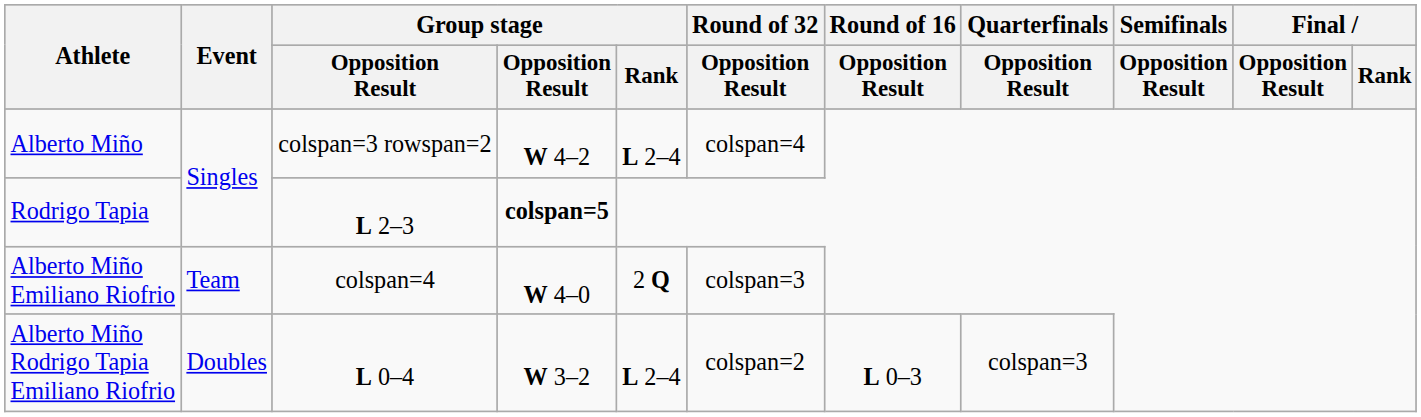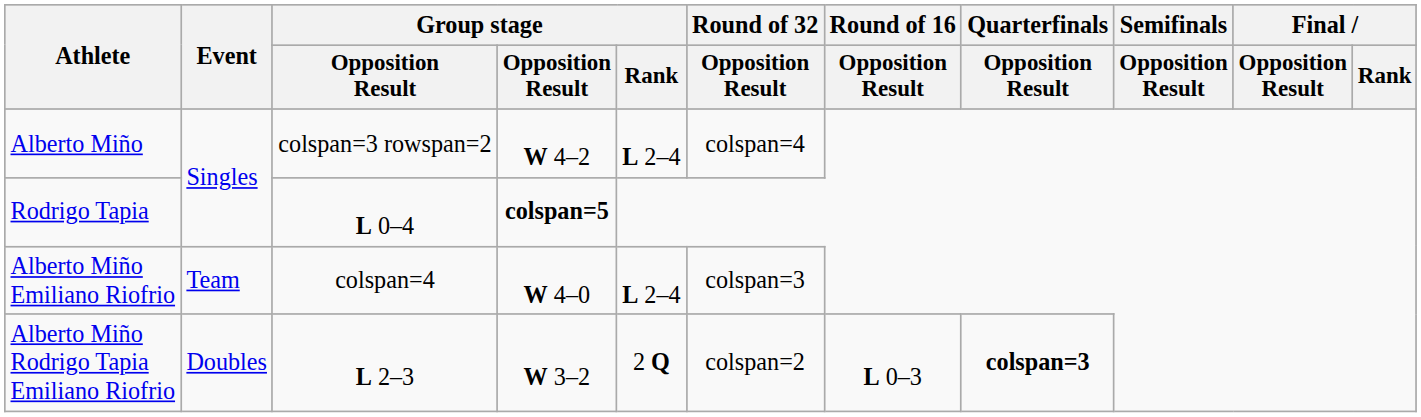(385, 226) L 2–3 -> (385, 226) L 0–4
(651, 280) 2 Q -> (651, 294) L 2–4
(385, 377) L 0–4 -> (385, 377) L 2–3
(651, 377) L 2–4 -> (651, 363) 2 Q
(1038, 363) normal -> (1038, 363) bold
